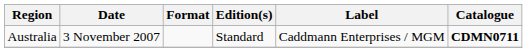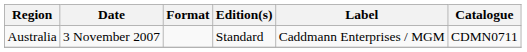(485, 36) bold -> (484, 36) normal
